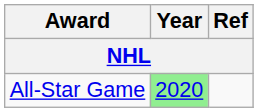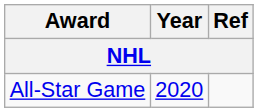(179, 90) lightgreen background -> (179, 90) no background
